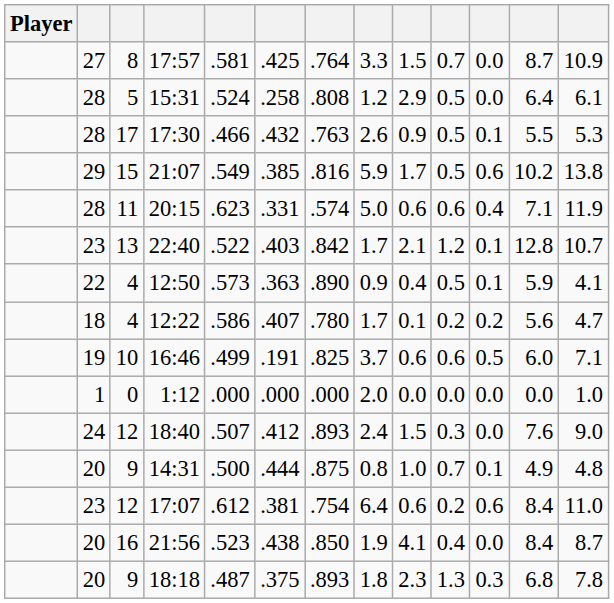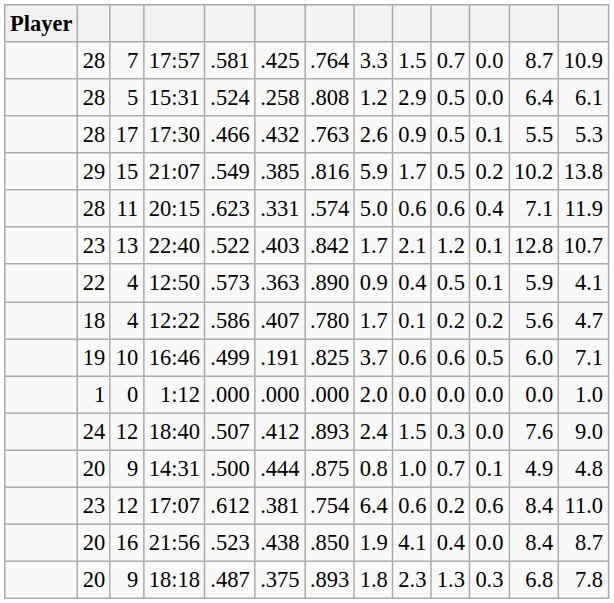(94, 60) 27 -> (94, 60) 28
(133, 60) 8 -> (133, 60) 7
(489, 171) 0.6 -> (489, 171) 0.2
